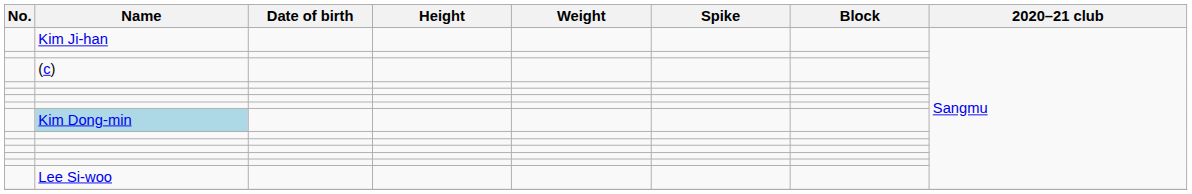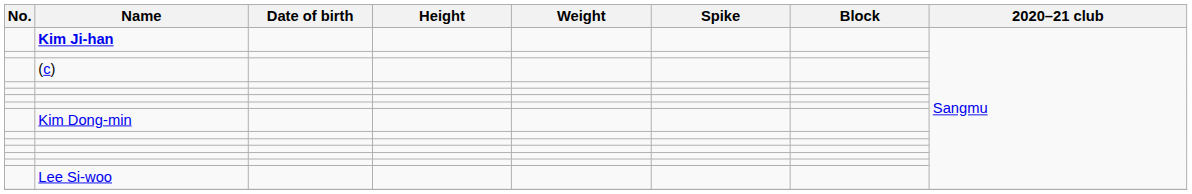(73, 39) normal -> (76, 39) bold
(85, 120) lightblue background -> (85, 120) no background
